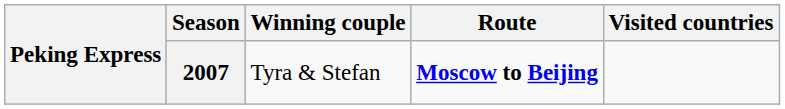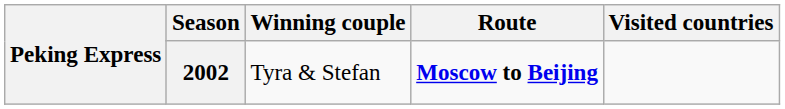(206, 72) 2007 -> (206, 72) 2002
